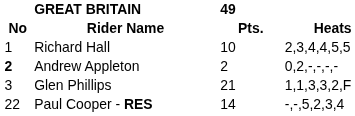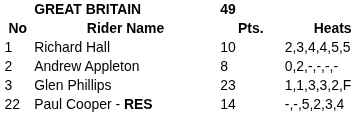(8, 66) bold -> (8, 66) normal
(224, 66) 2 -> (224, 66) 8
(228, 86) 21 -> (228, 86) 23
